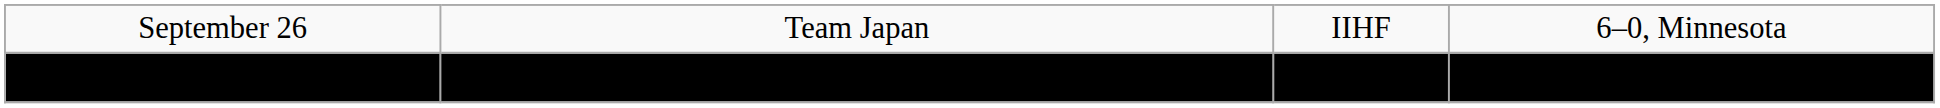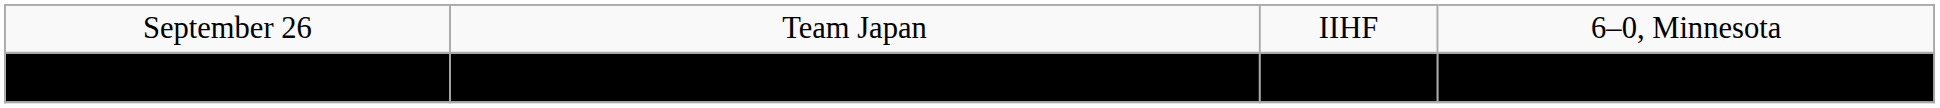(857, 77) bold -> (854, 77) normal
